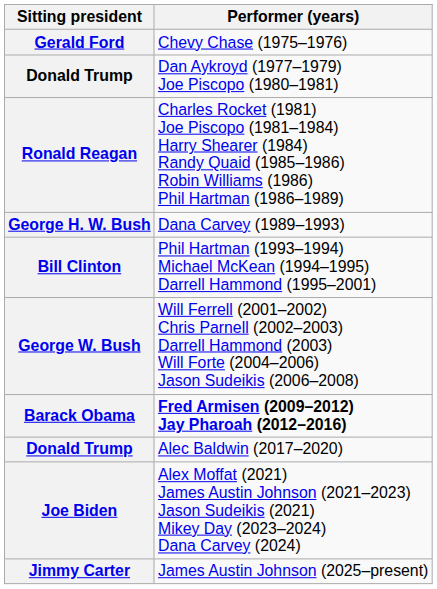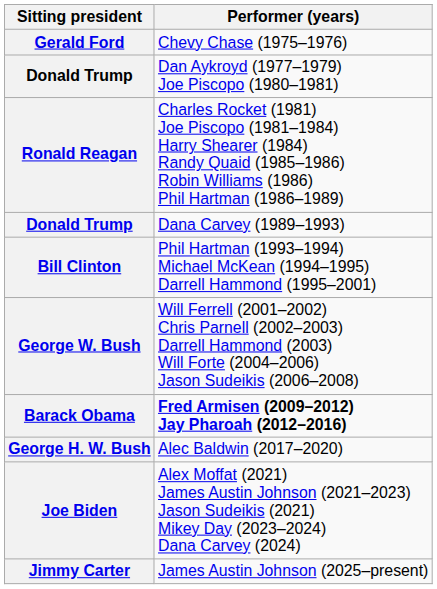(79, 224) George H. W. Bush -> (79, 224) Donald Trump
(79, 449) Donald Trump -> (79, 449) George H. W. Bush
